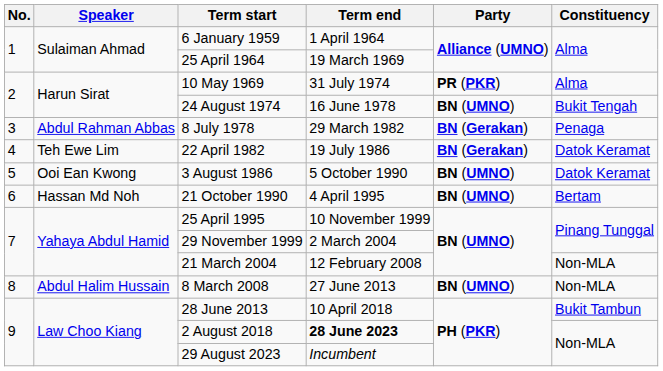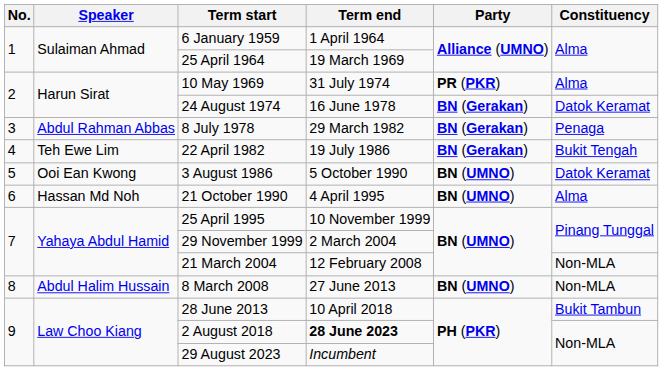(476, 106) BN (UMNO) -> (482, 106) BN (Gerakan)
(596, 106) Bukit Tengah -> (603, 106) Datok Keramat
(603, 151) Datok Keramat -> (596, 151) Bukit Tengah
(578, 196) Bertam -> (571, 196) Alma
